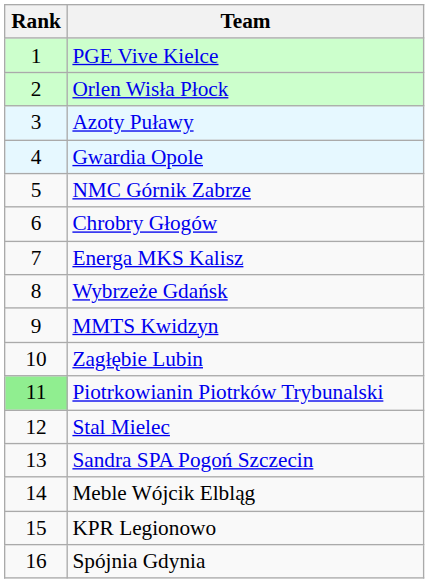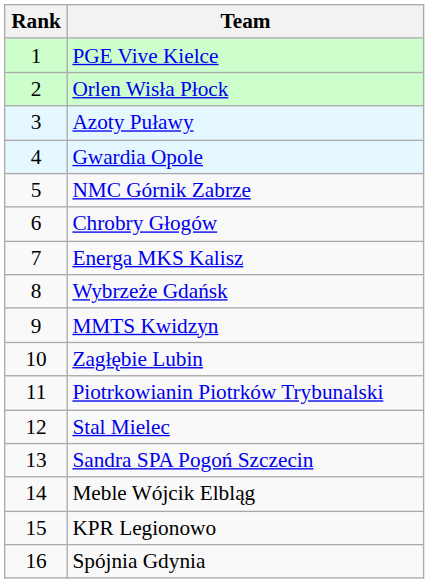(36, 392) lightgreen background -> (36, 392) no background
